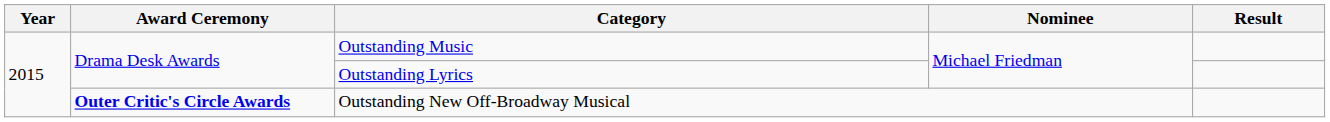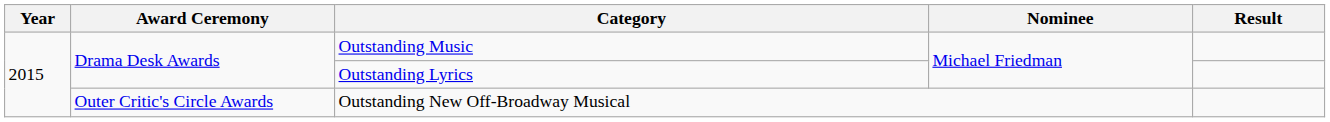(182, 102) bold -> (174, 102) normal
